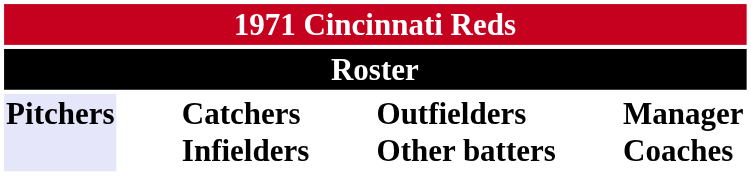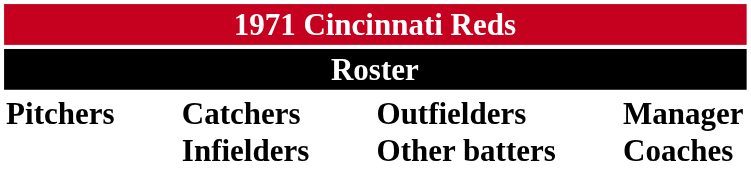(60, 113) lavender background -> (60, 113) no background
